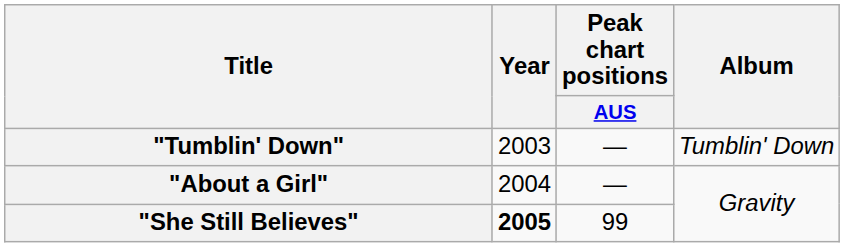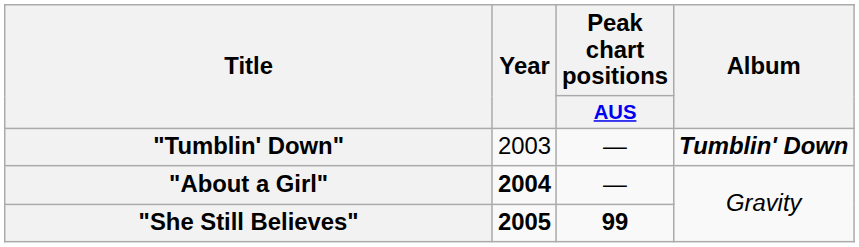(757, 146) normal -> (764, 146) bold
(525, 184) normal -> (525, 184) bold
(615, 222) normal -> (615, 222) bold
